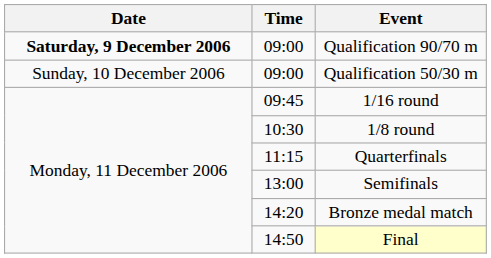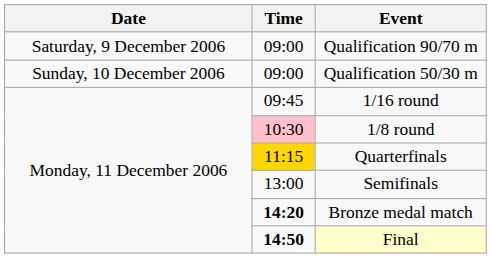(128, 45) bold -> (128, 45) normal
(284, 128) no background -> (284, 128) pink background
(284, 156) no background -> (284, 156) gold background
(284, 211) normal -> (284, 211) bold
(284, 239) normal -> (284, 239) bold
